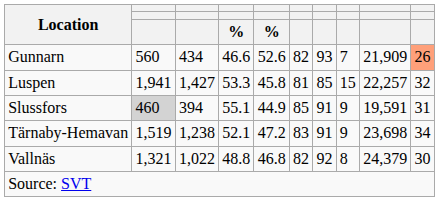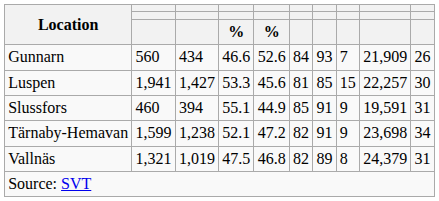(301, 57) 82 -> (301, 57) 84
(422, 57) lightsalmon background -> (422, 57) no background
(272, 82) 45.8 -> (272, 82) 45.6
(422, 82) 32 -> (422, 82) 30
(148, 108) lightgrey background -> (148, 108) no background
(154, 133) 1,519 -> (154, 133) 1,599
(301, 133) 83 -> (301, 133) 82
(197, 158) 1,022 -> (197, 158) 1,019
(236, 158) 48.8 -> (236, 158) 47.5
(324, 158) 92 -> (324, 158) 89
(422, 158) 30 -> (422, 158) 31
